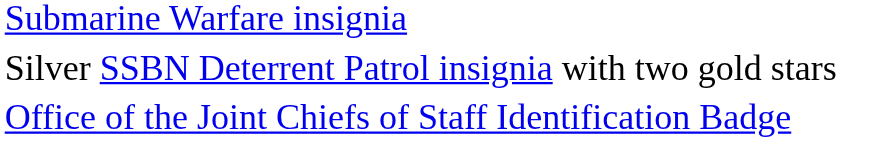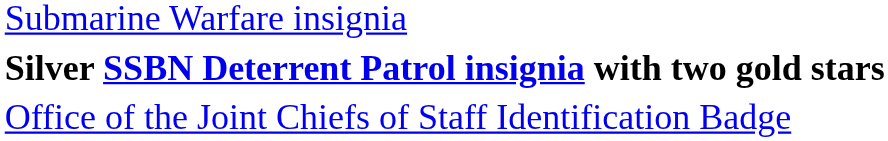(421, 67) normal -> (445, 67) bold
